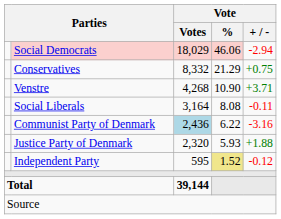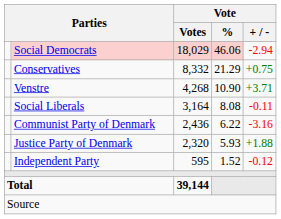(196, 124) lightblue background -> (196, 124) no background
(230, 161) khaki background -> (230, 161) no background
